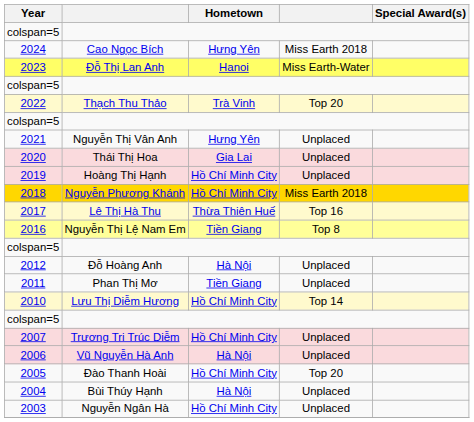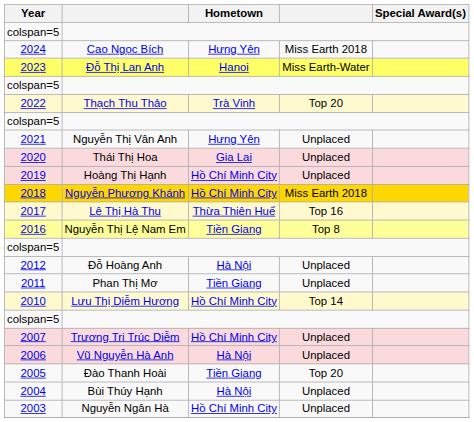(234, 373) Hồ Chí Minh City -> (234, 373) Tiền Giang
